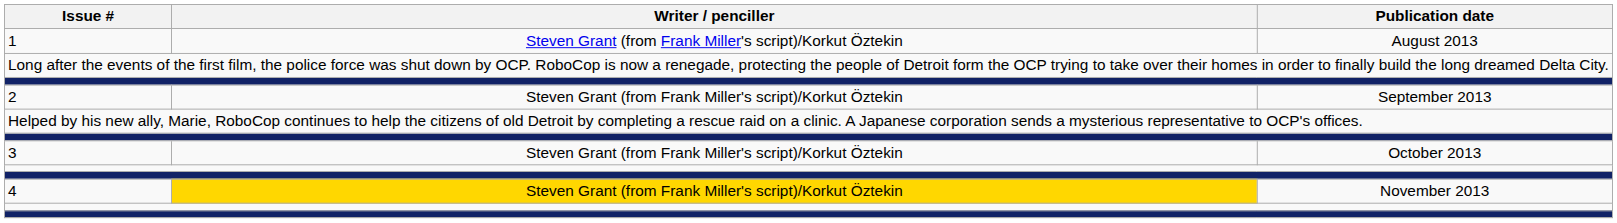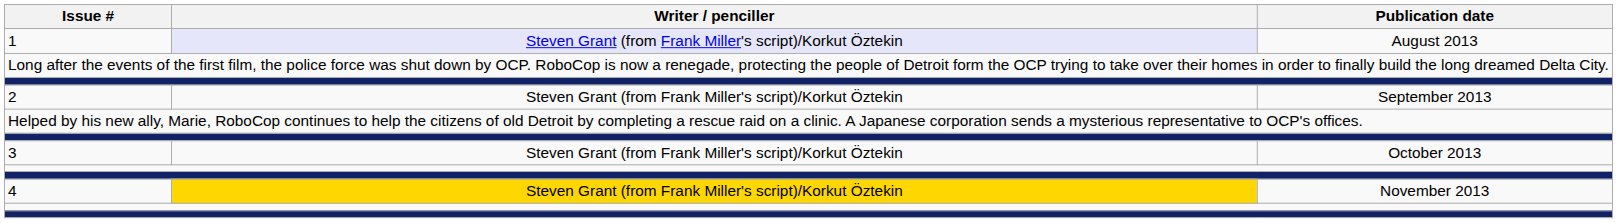(714, 41) no background -> (714, 41) lavender background
